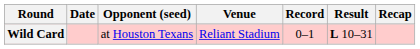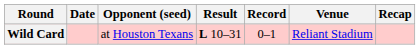columns swapped: (351, 14) <-> (239, 14)
